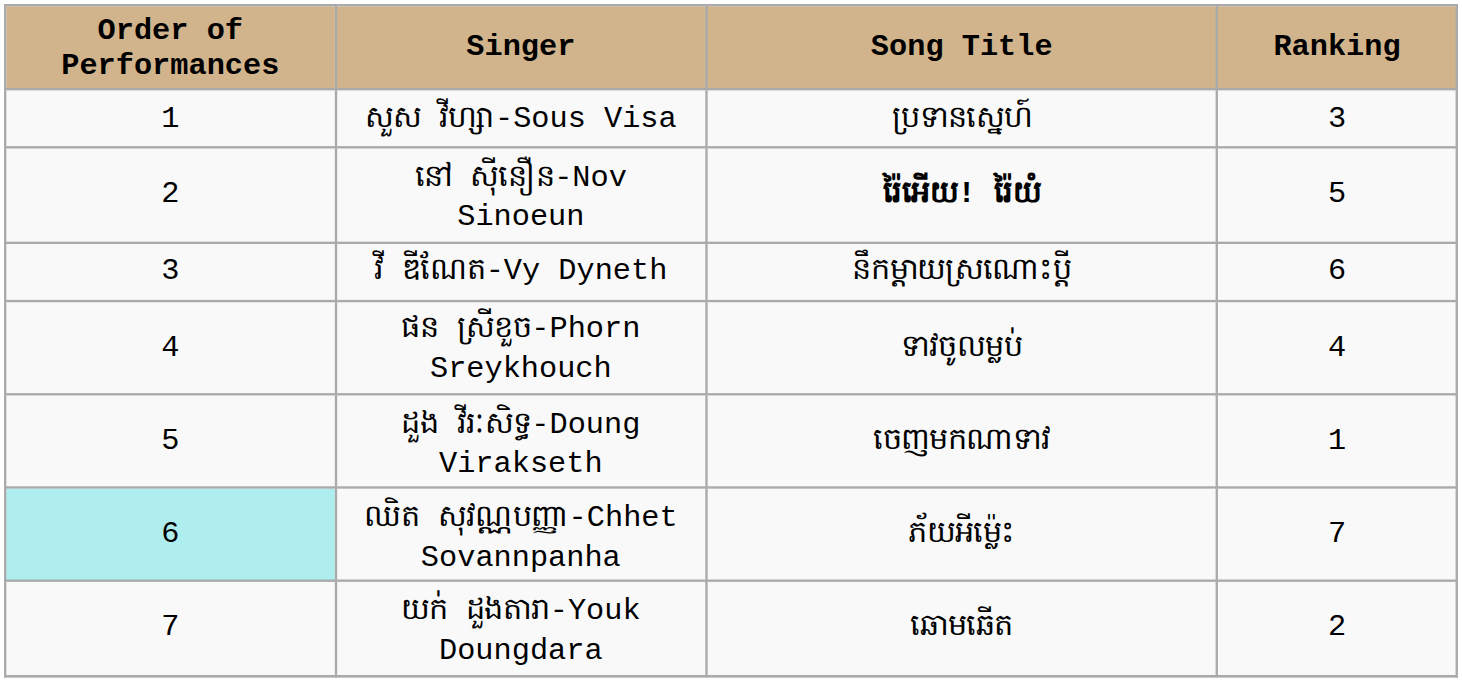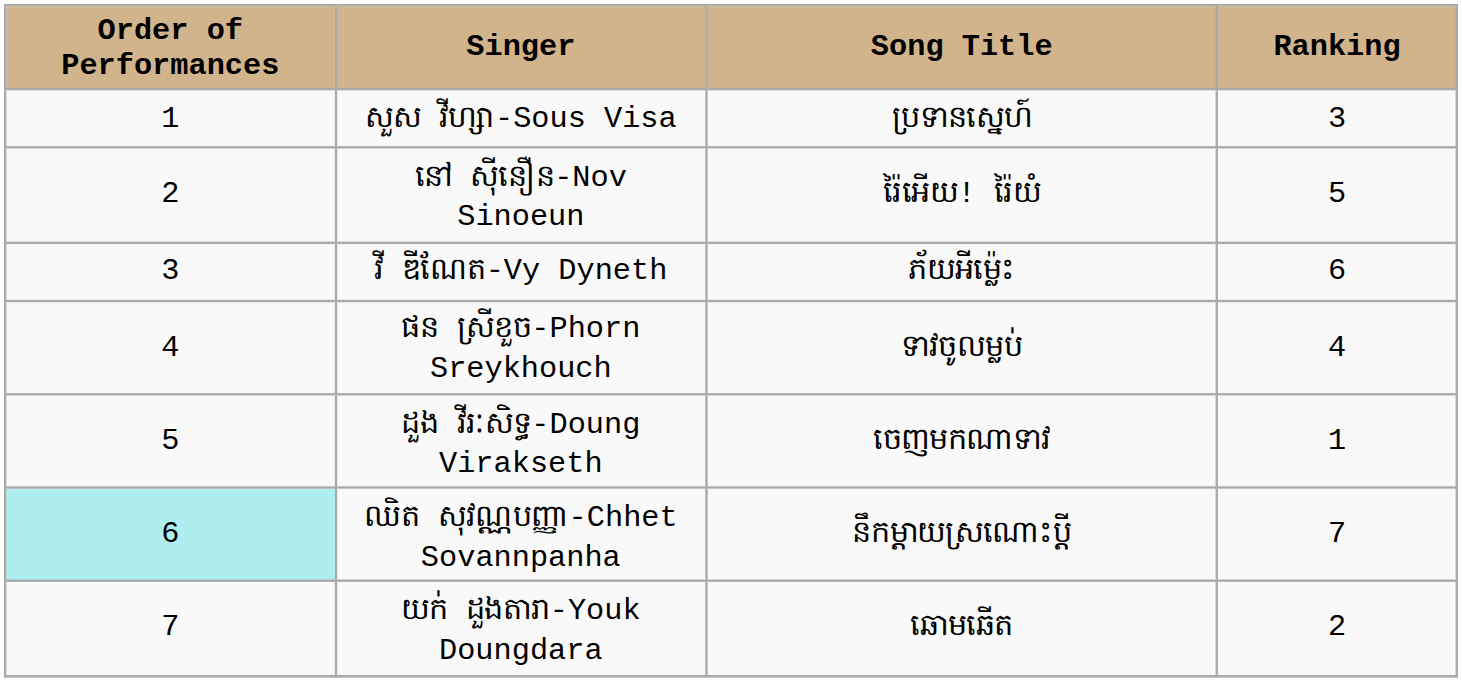(962, 195) bold -> (962, 195) normal
(962, 271) នឹកម្ដាយស្រណោះប្តី -> (962, 271) ភ័យអីម៉្លេះ
(962, 535) ភ័យអីម៉្លេះ -> (962, 535) នឹកម្ដាយស្រណោះប្តី
